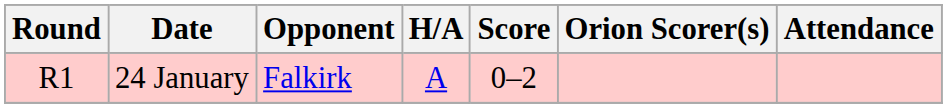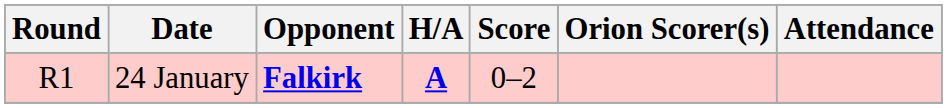(307, 77) normal -> (313, 77) bold
(436, 77) normal -> (436, 77) bold
